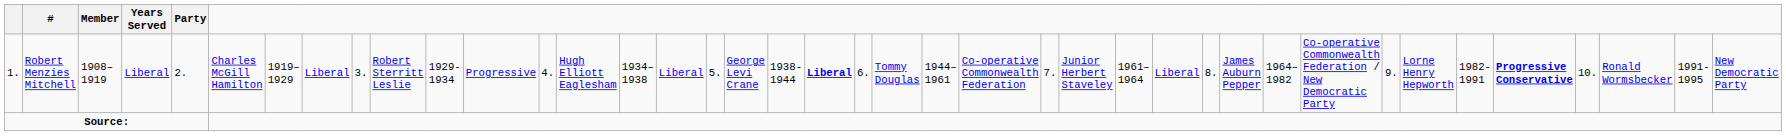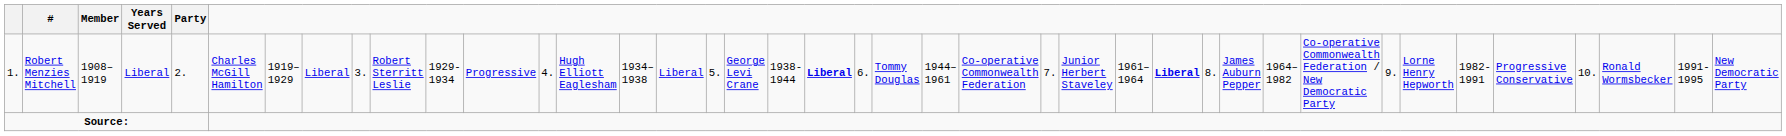(1177, 74) normal -> (1177, 74) bold
(1534, 74) bold -> (1534, 74) normal
